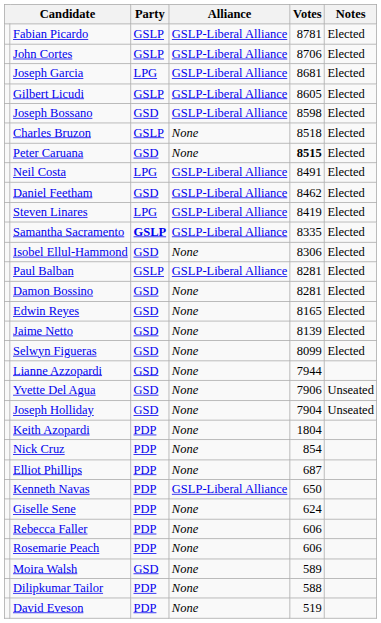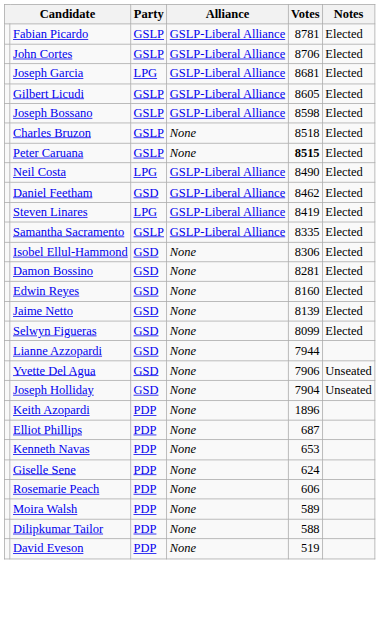(146, 113) GSD -> (149, 113) GSLP
(146, 152) GSD -> (149, 152) GSLP
(309, 172) 8491 -> (307, 172) 8490
(150, 232) bold -> (149, 232) normal
- row: (43, 271)
(309, 311) 8165 -> (307, 291) 8160
(309, 430) 1804 -> (307, 410) 1896
- row: (39, 449)
(230, 489) GSLP-Liberal Alliance -> (183, 449) None
(312, 489) 650 -> (310, 449) 653
- row: (50, 529)
(146, 568) GSD -> (145, 509) PDP
